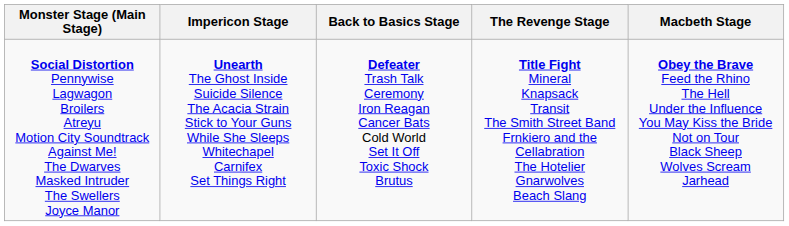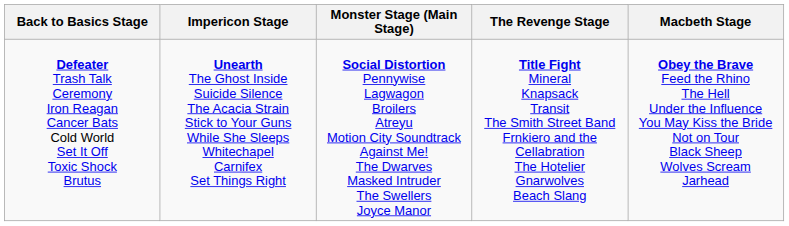columns swapped: (82, 22) <-> (394, 22)
